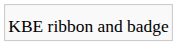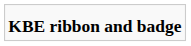(89, 26) normal -> (95, 26) bold
